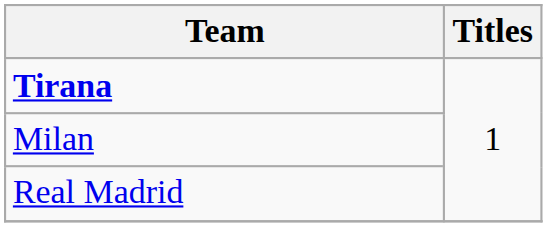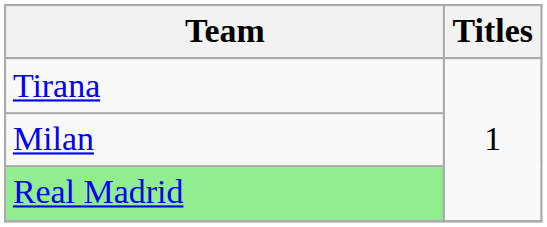(63, 85) bold -> (57, 85) normal
(98, 192) no background -> (98, 192) lightgreen background
